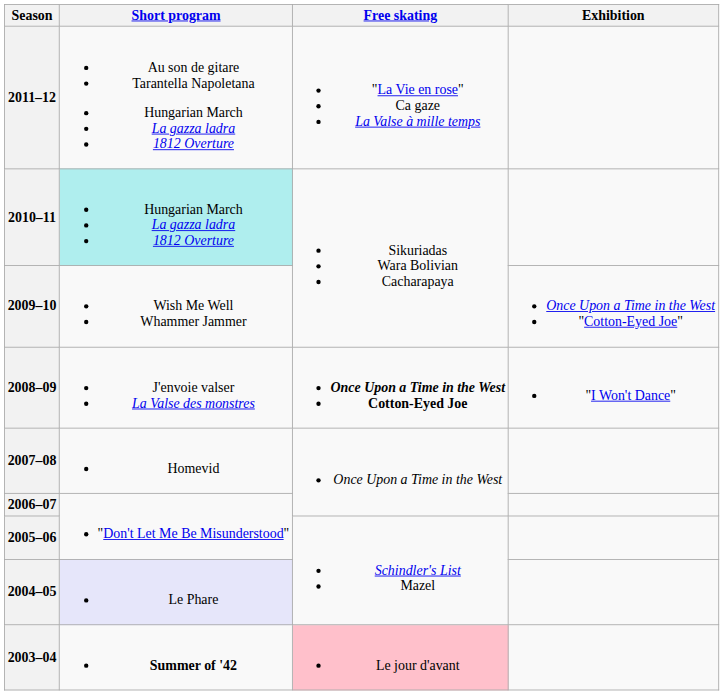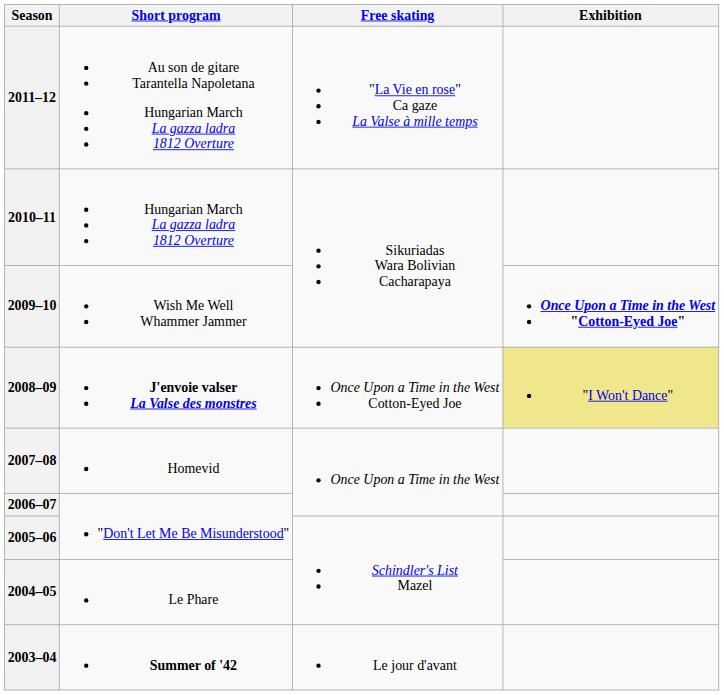(176, 225) paleturquoise background -> (176, 225) no background
(613, 314) normal -> (610, 314) bold
(176, 395) normal -> (176, 395) bold
(400, 395) bold -> (398, 395) normal
(613, 395) no background -> (610, 395) khaki background
(176, 600) lavender background -> (176, 600) no background
(400, 665) pink background -> (398, 665) no background
